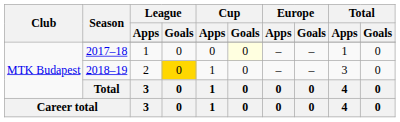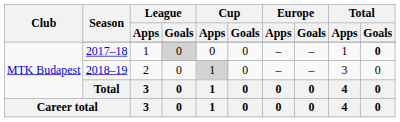(179, 51) no background -> (179, 51) lightgrey background
(245, 51) lightyellow background -> (245, 51) no background
(378, 51) normal -> (378, 51) bold
(179, 70) gold background -> (179, 70) no background
(212, 70) no background -> (212, 70) lightgrey background
